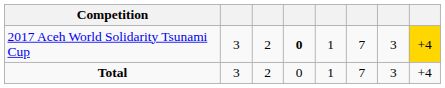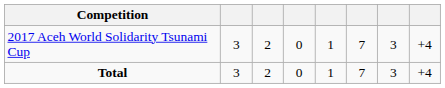(299, 44) bold -> (299, 44) normal
(425, 44) gold background -> (425, 44) no background
